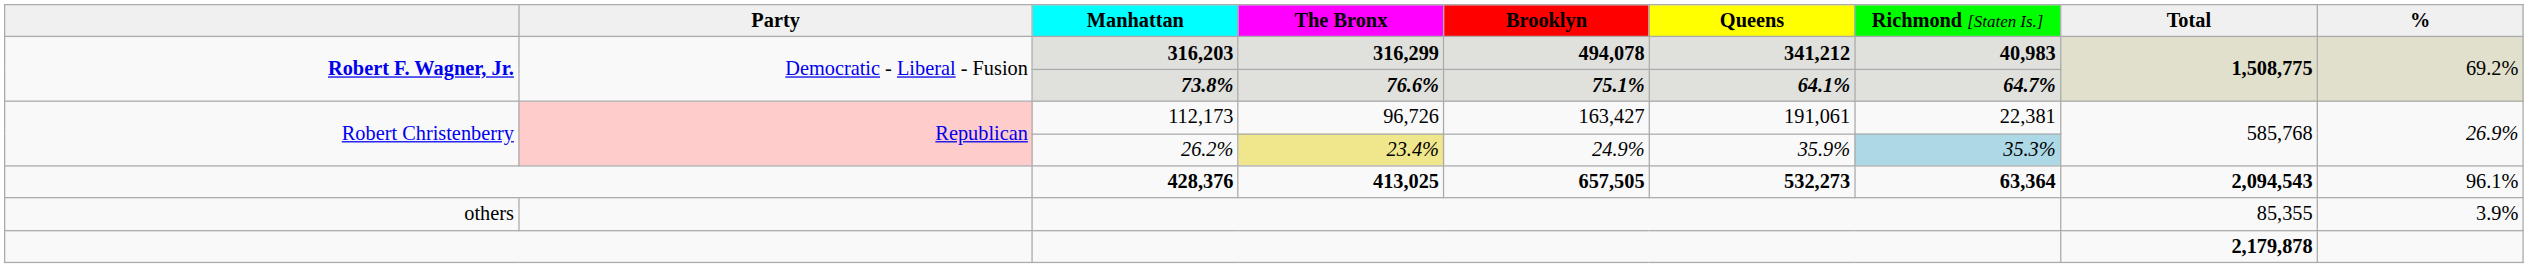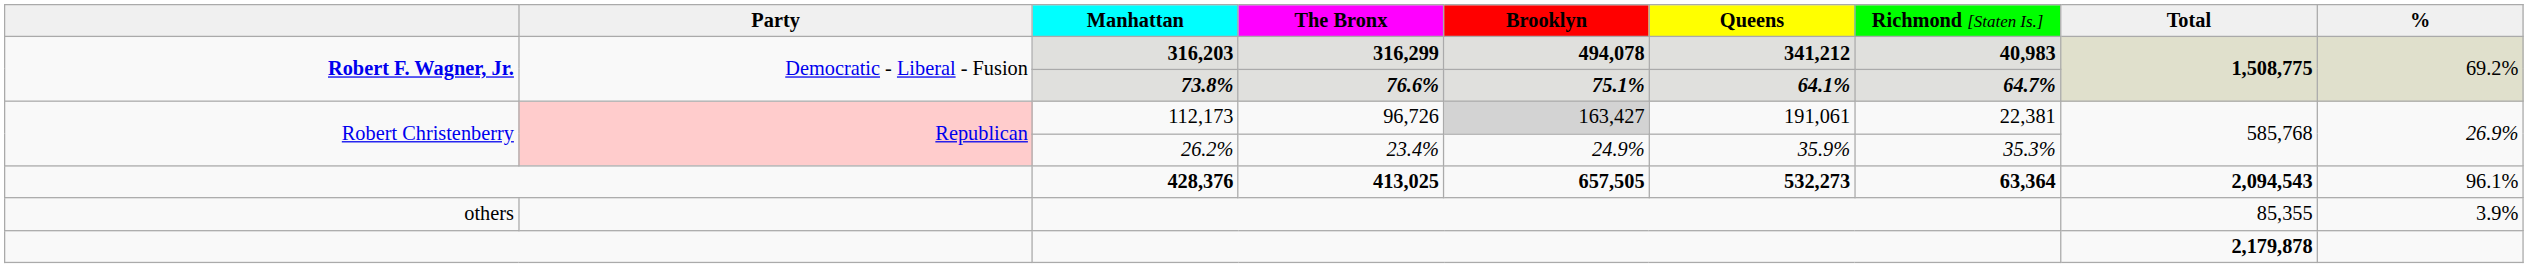(1612, 117) no background -> (1612, 117) lightgrey background
(1413, 149) khaki background -> (1413, 149) no background
(2029, 149) lightblue background -> (2029, 149) no background
